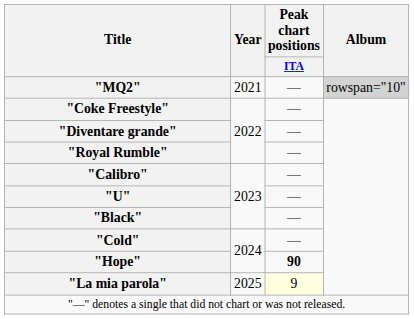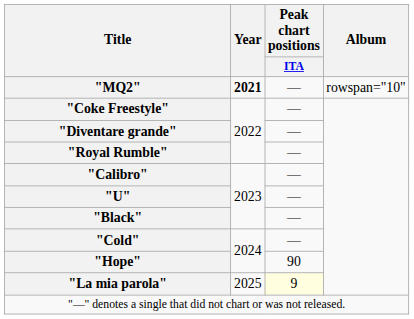(248, 87) normal -> (248, 87) bold
(366, 87) lightgrey background -> (366, 87) no background
(294, 262) bold -> (294, 262) normal
